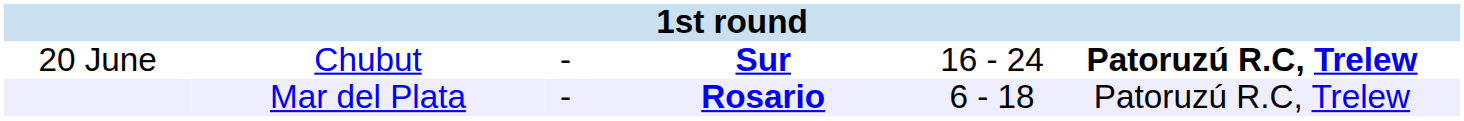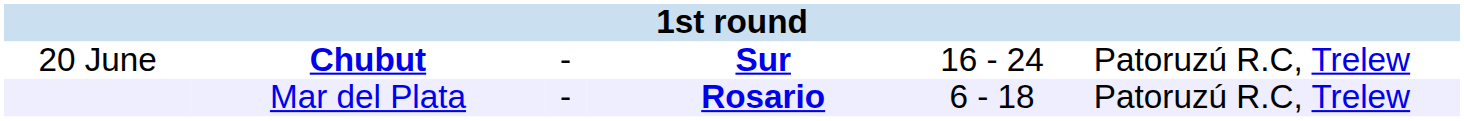(368, 59) normal -> (368, 59) bold
(1252, 59) bold -> (1252, 59) normal
